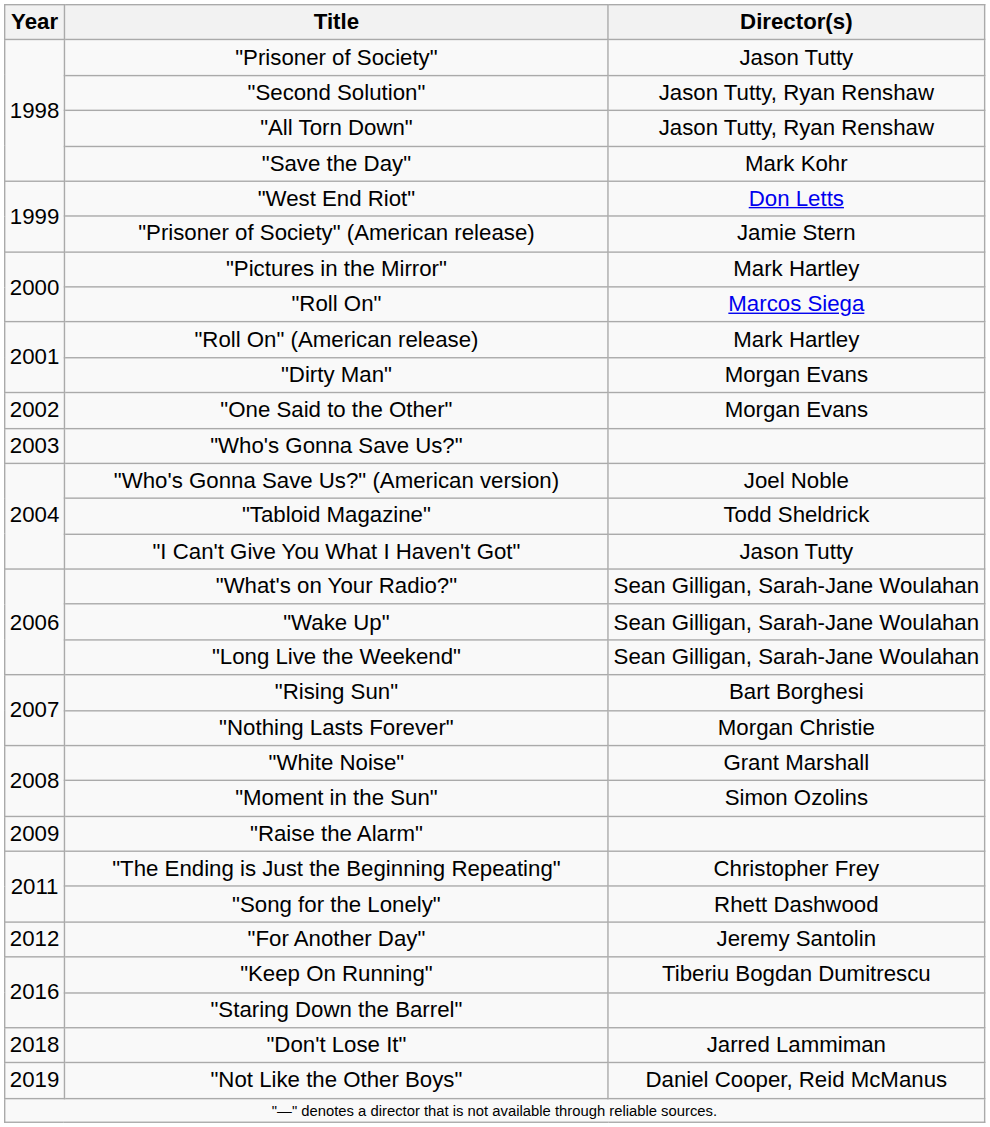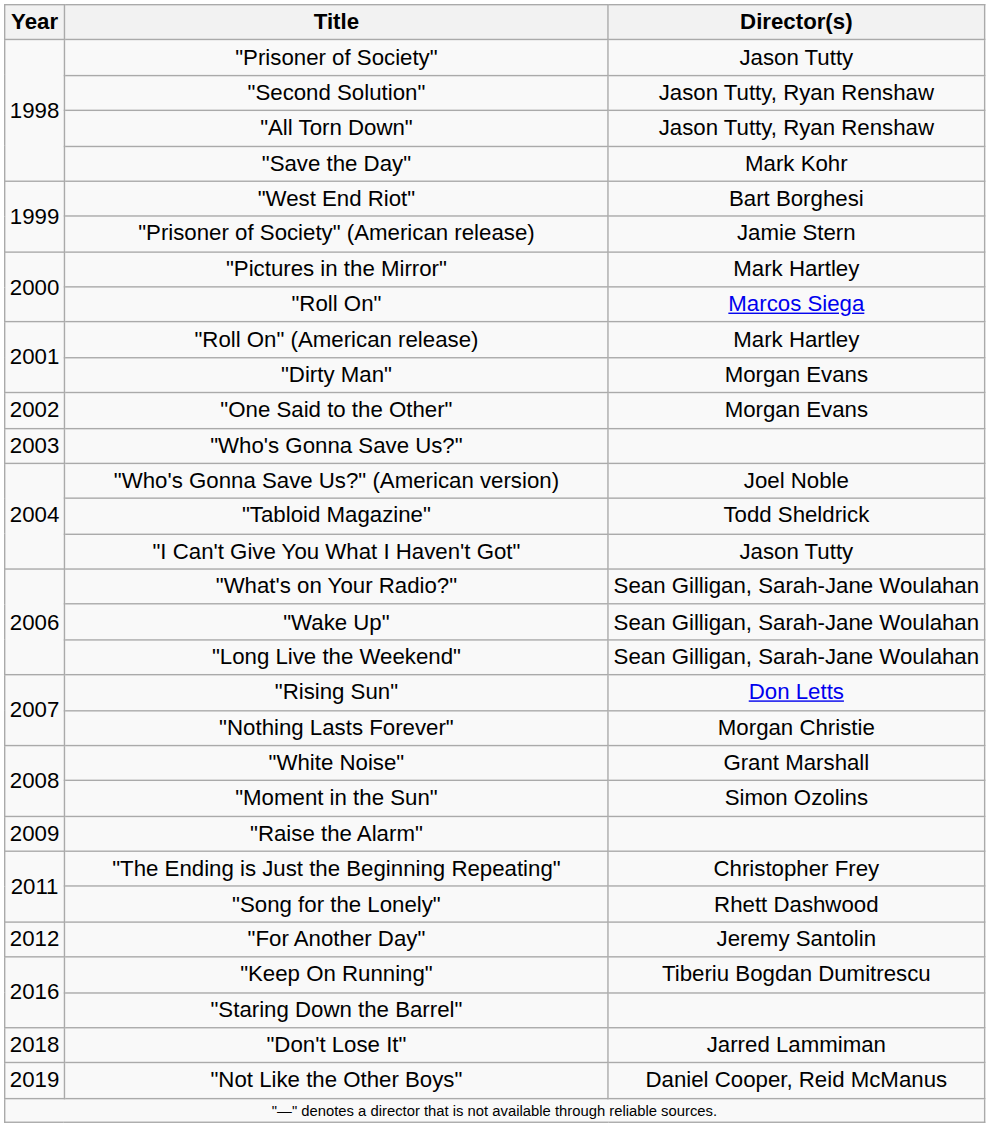(796, 198) Don Letts -> (796, 198) Bart Borghesi
(796, 692) Bart Borghesi -> (796, 692) Don Letts
